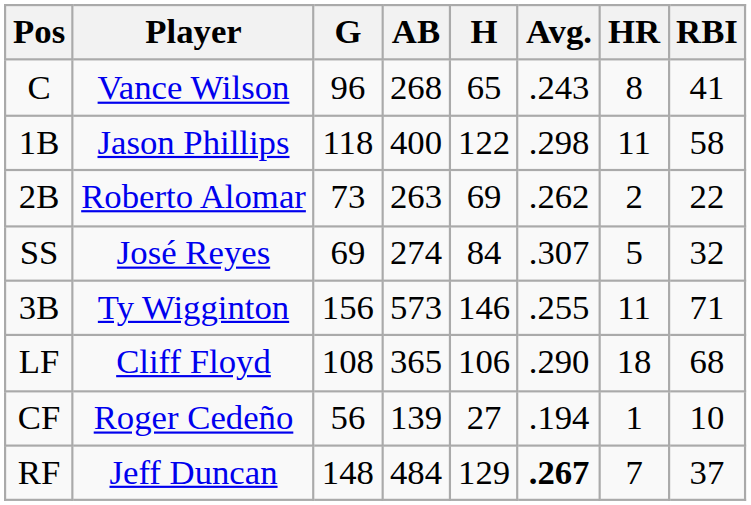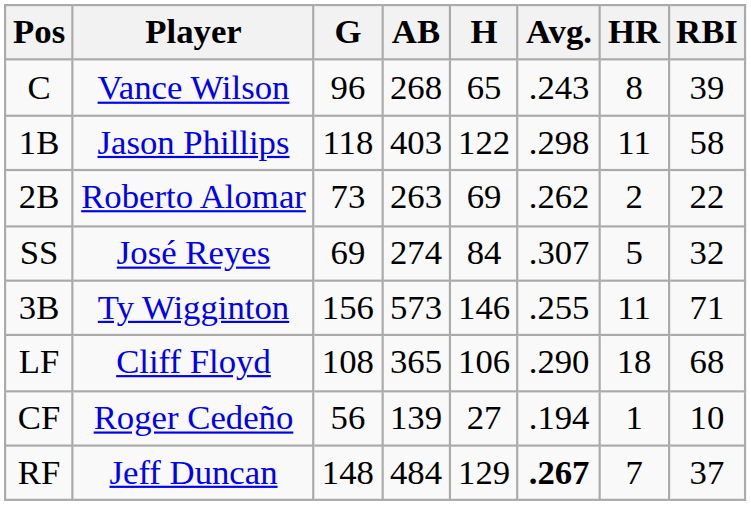(707, 87) 41 -> (707, 87) 39
(416, 142) 400 -> (416, 142) 403
